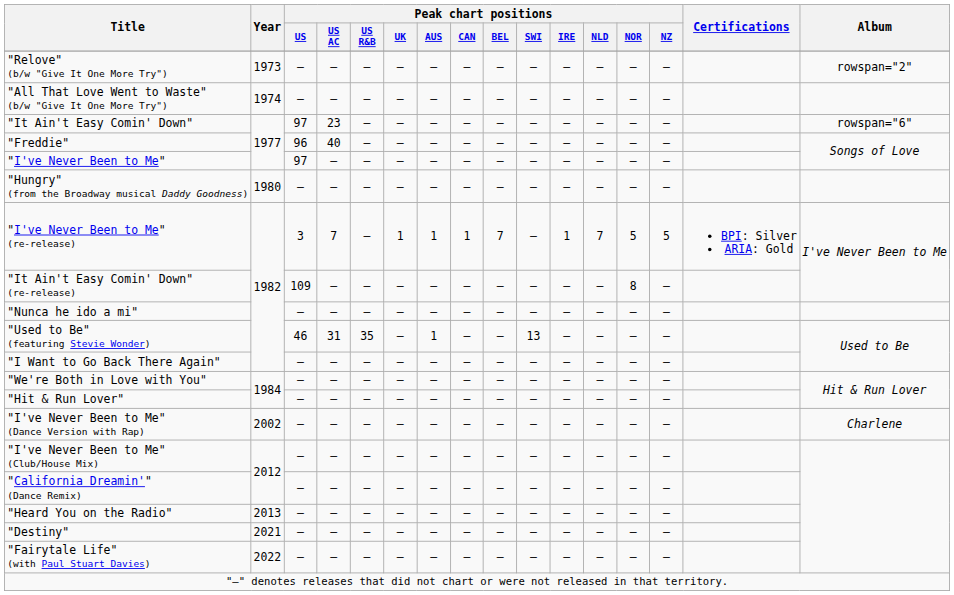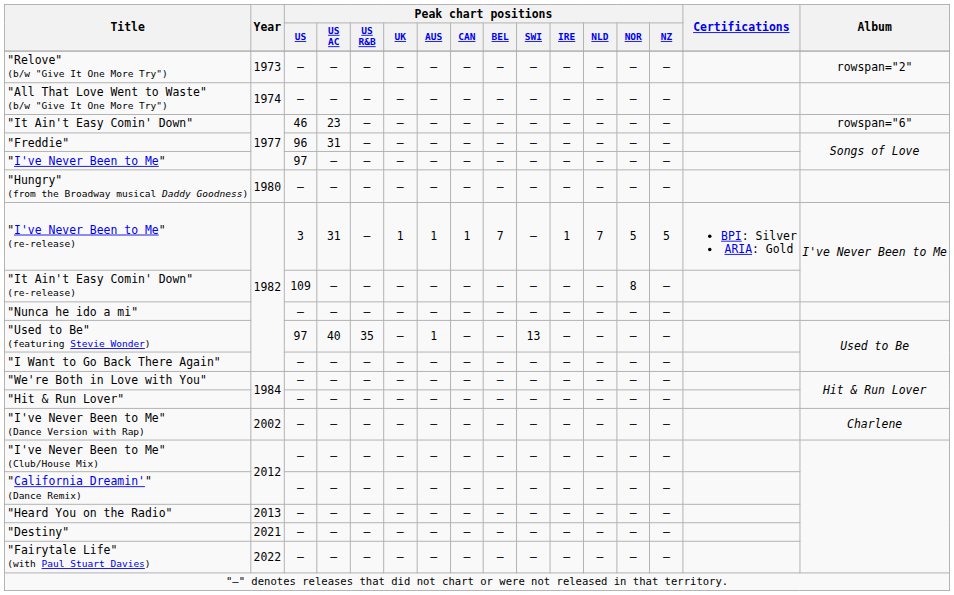(300, 124) 97 -> (300, 124) 46
(334, 142) 40 -> (334, 142) 31
(334, 236) 7 -> (334, 236) 31
(300, 336) 46 -> (300, 336) 97
(334, 336) 31 -> (334, 336) 40
